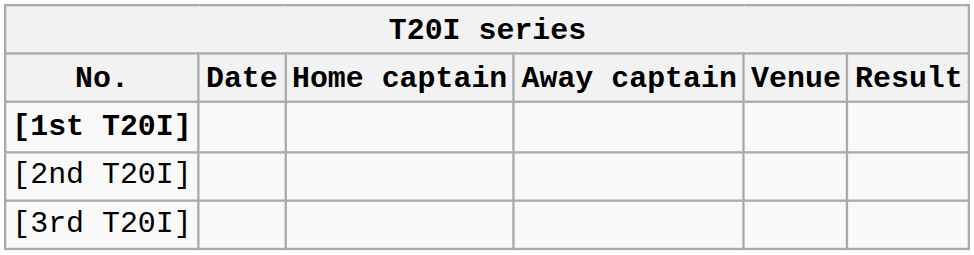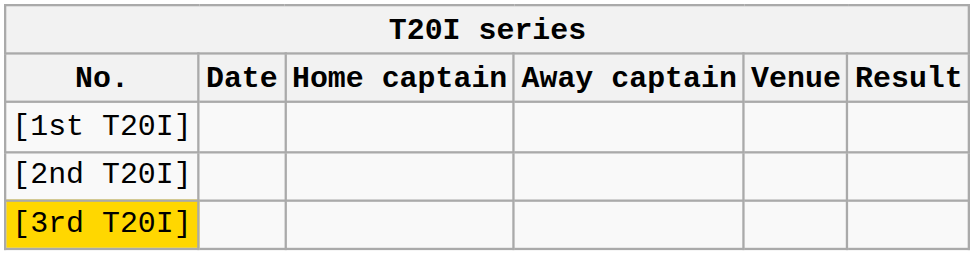(102, 127) bold -> (102, 127) normal
(102, 224) no background -> (102, 224) gold background
